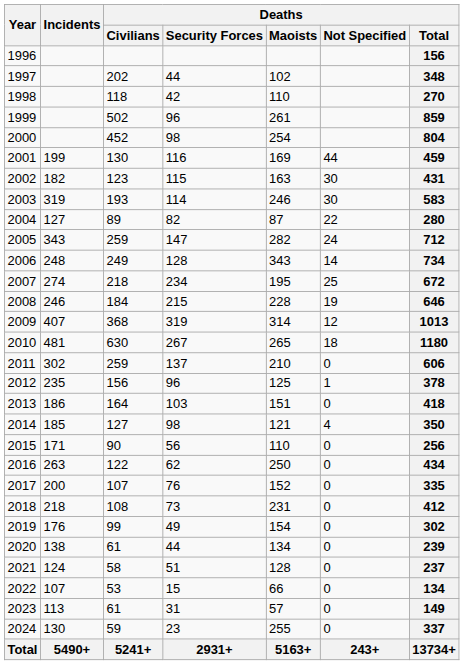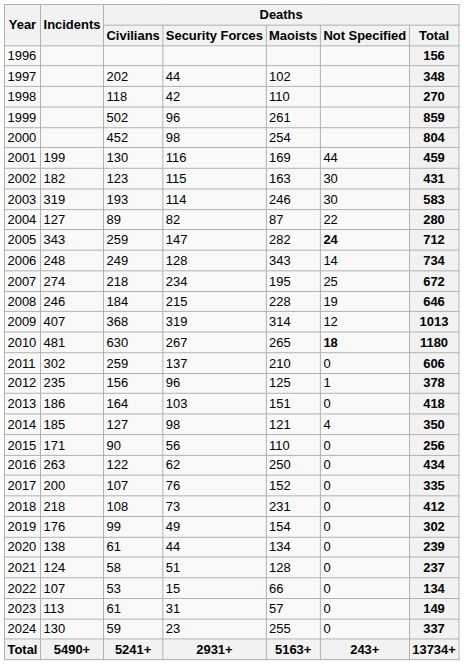(331, 240) normal -> (331, 240) bold
(331, 343) normal -> (331, 343) bold
